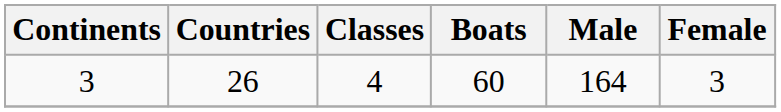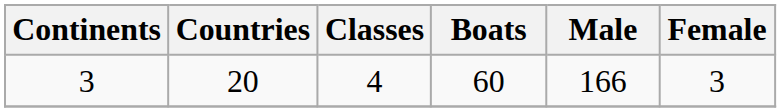(243, 80) 26 -> (243, 80) 20
(603, 80) 164 -> (603, 80) 166
